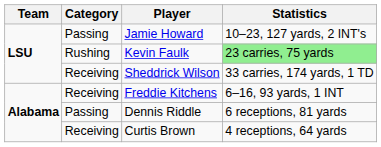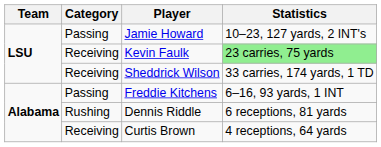(87, 53) Rushing -> (92, 53) Receiving
(92, 92) Receiving -> (87, 92) Passing
(87, 112) Passing -> (87, 112) Rushing
